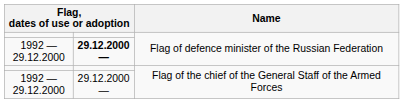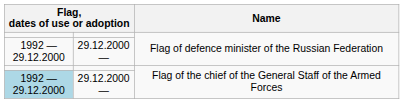(104, 51) bold -> (104, 51) normal
(39, 84) no background -> (39, 84) lightblue background
